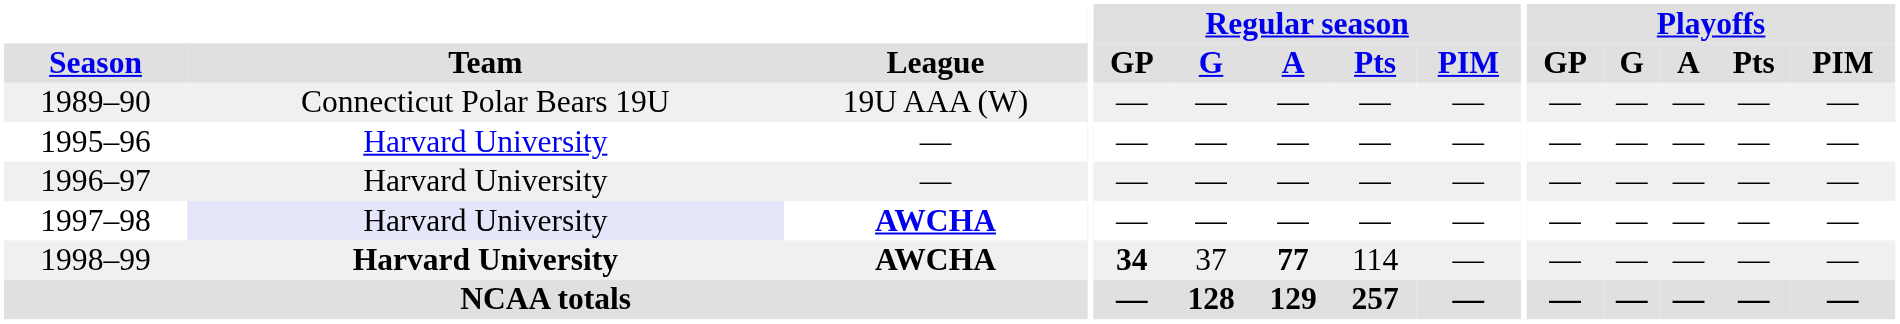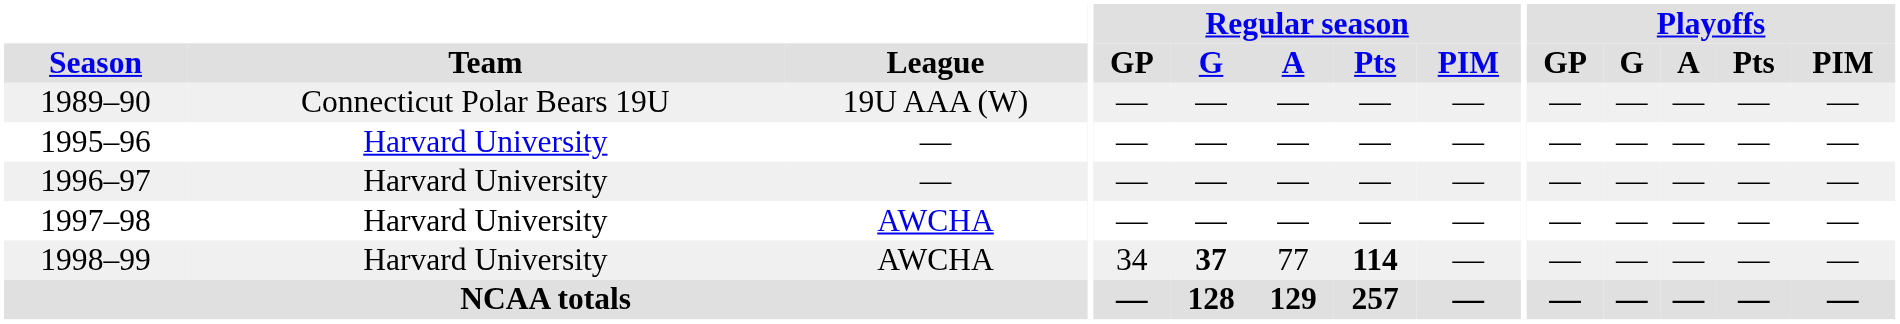(485, 220) lavender background -> (485, 220) no background
(936, 220) bold -> (936, 220) normal
(485, 259) bold -> (485, 259) normal
(936, 259) bold -> (936, 259) normal
(1132, 259) bold -> (1132, 259) normal
(1211, 259) normal -> (1211, 259) bold
(1293, 259) bold -> (1293, 259) normal
(1375, 259) normal -> (1375, 259) bold
